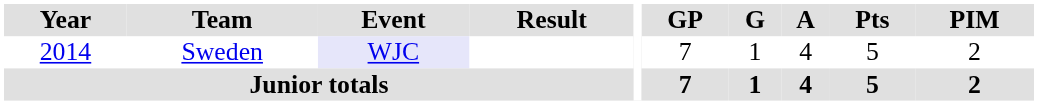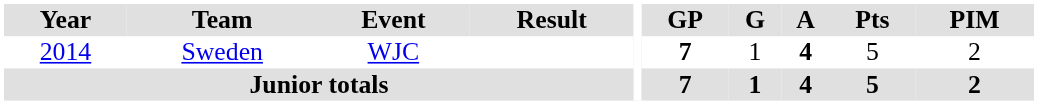(393, 51) lavender background -> (393, 51) no background
(685, 51) normal -> (685, 51) bold
(806, 51) normal -> (806, 51) bold
